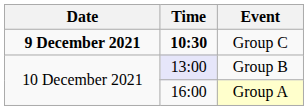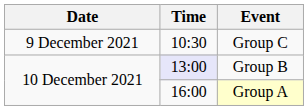(82, 42) bold -> (82, 42) normal
(189, 42) bold -> (189, 42) normal
